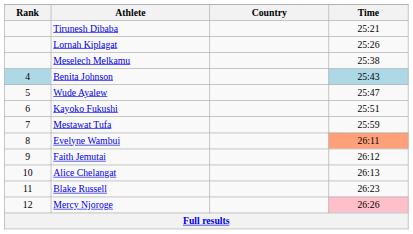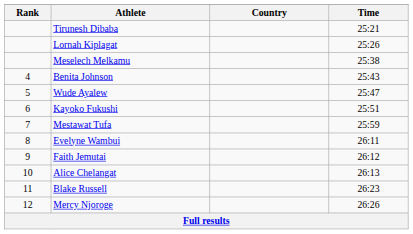(28, 76) lightblue background -> (28, 76) no background
(368, 76) lightblue background -> (368, 76) no background
(368, 141) lightsalmon background -> (368, 141) no background
(368, 205) pink background -> (368, 205) no background
